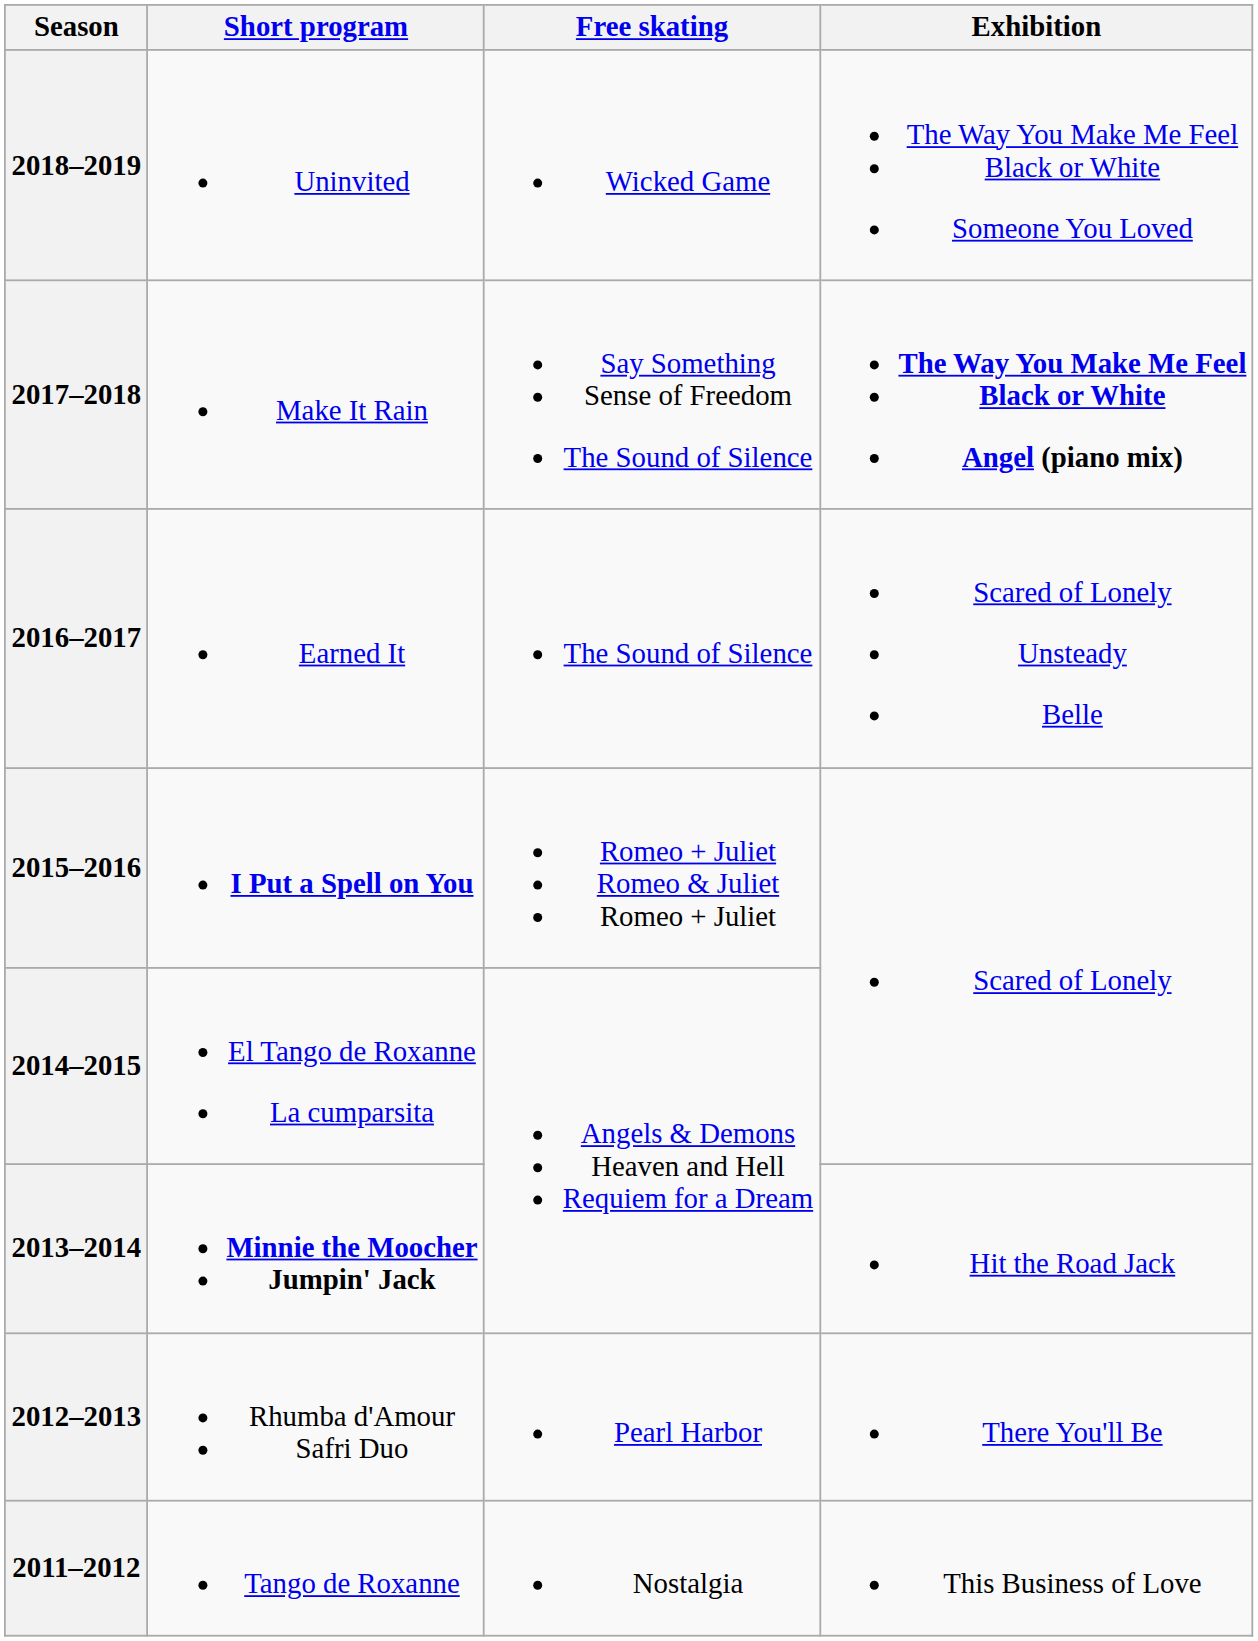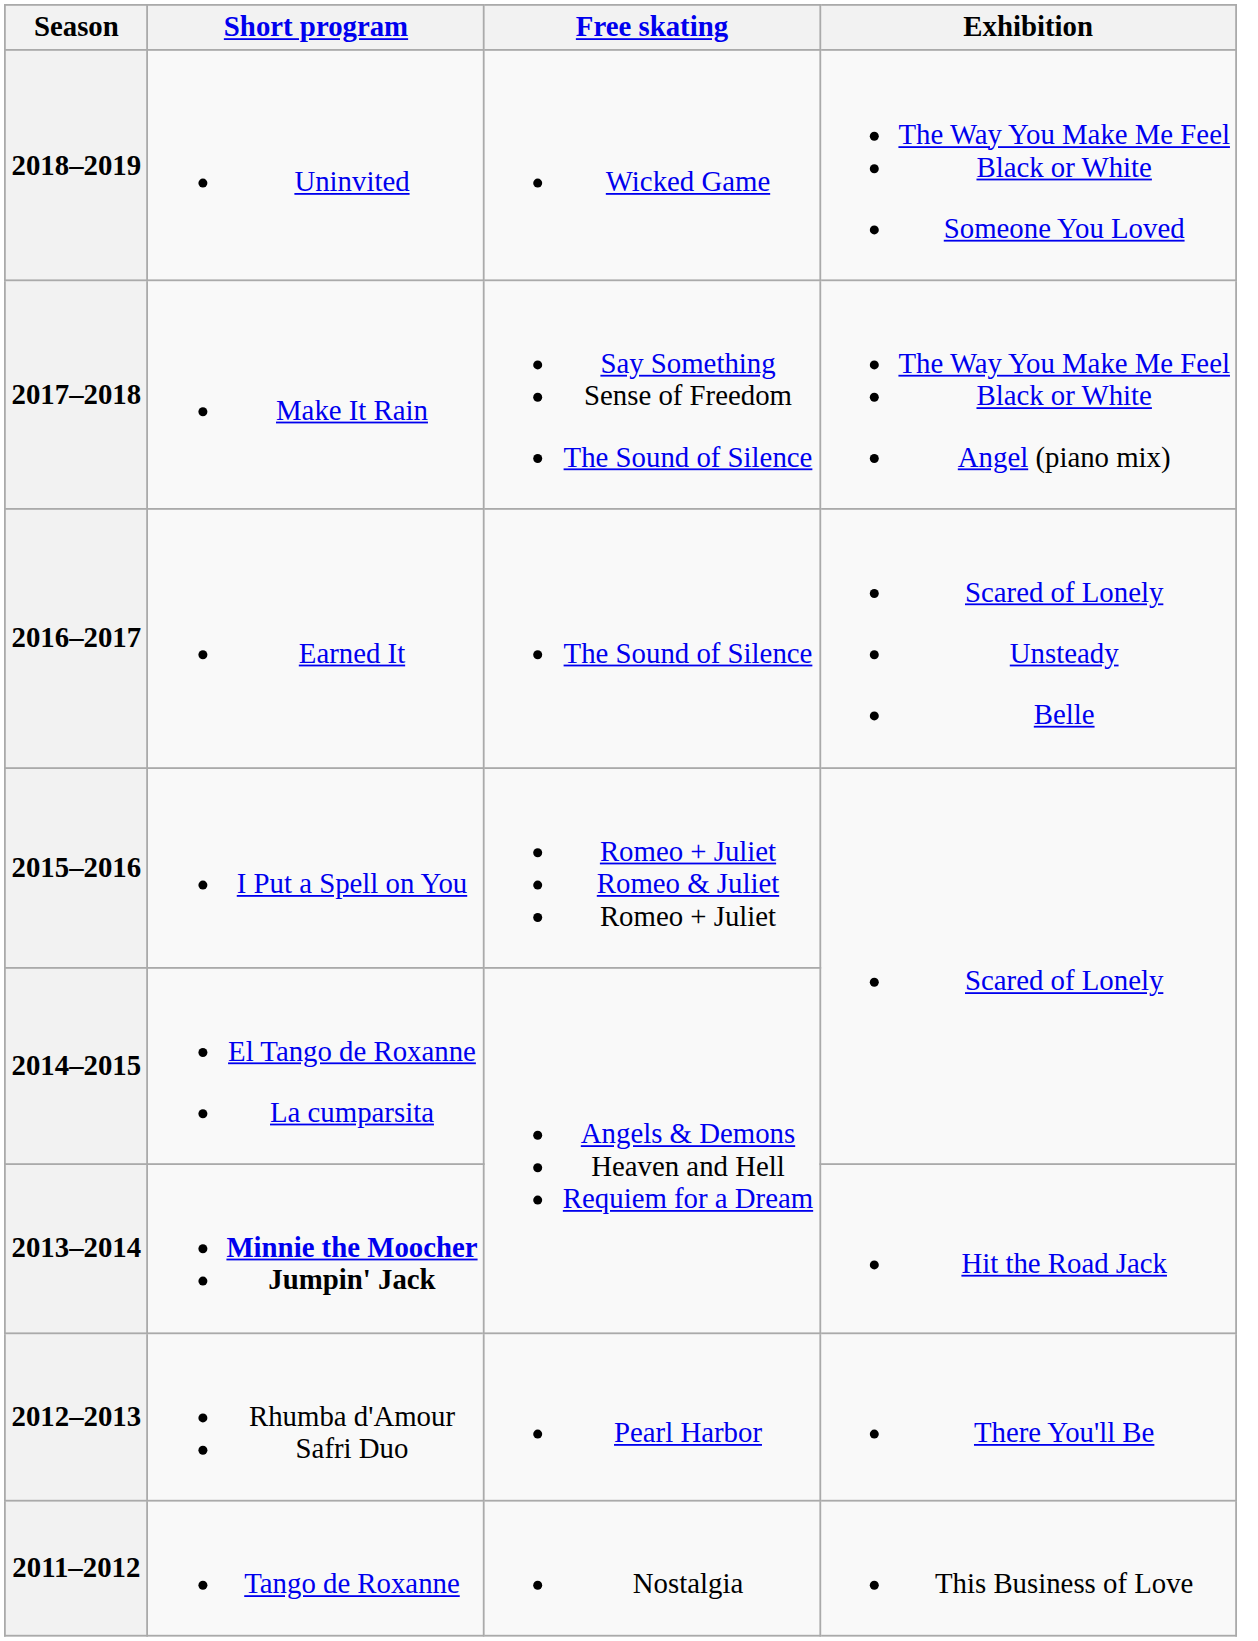(1036, 411) bold -> (1028, 411) normal
(316, 884) bold -> (316, 884) normal
